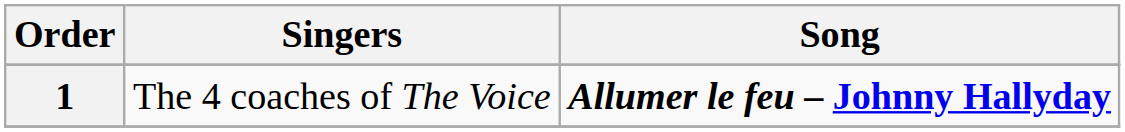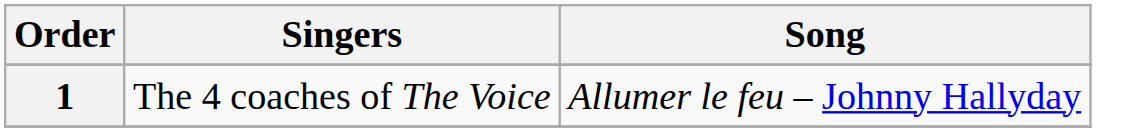(840, 95) bold -> (825, 95) normal
